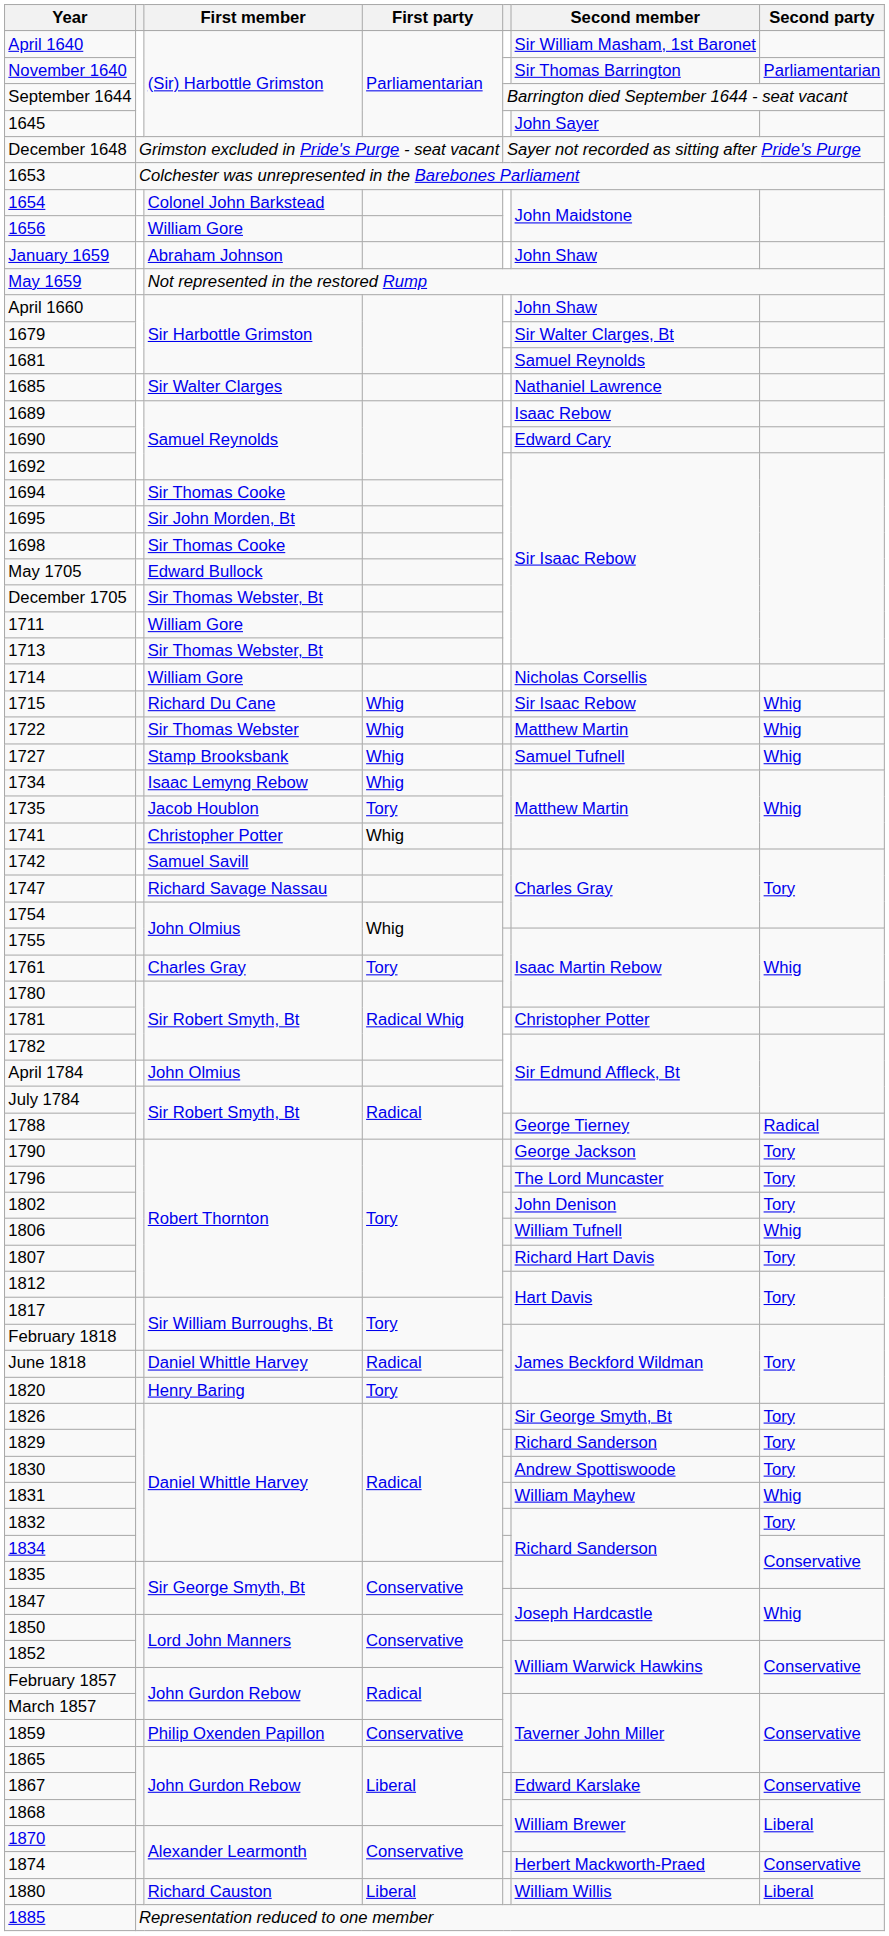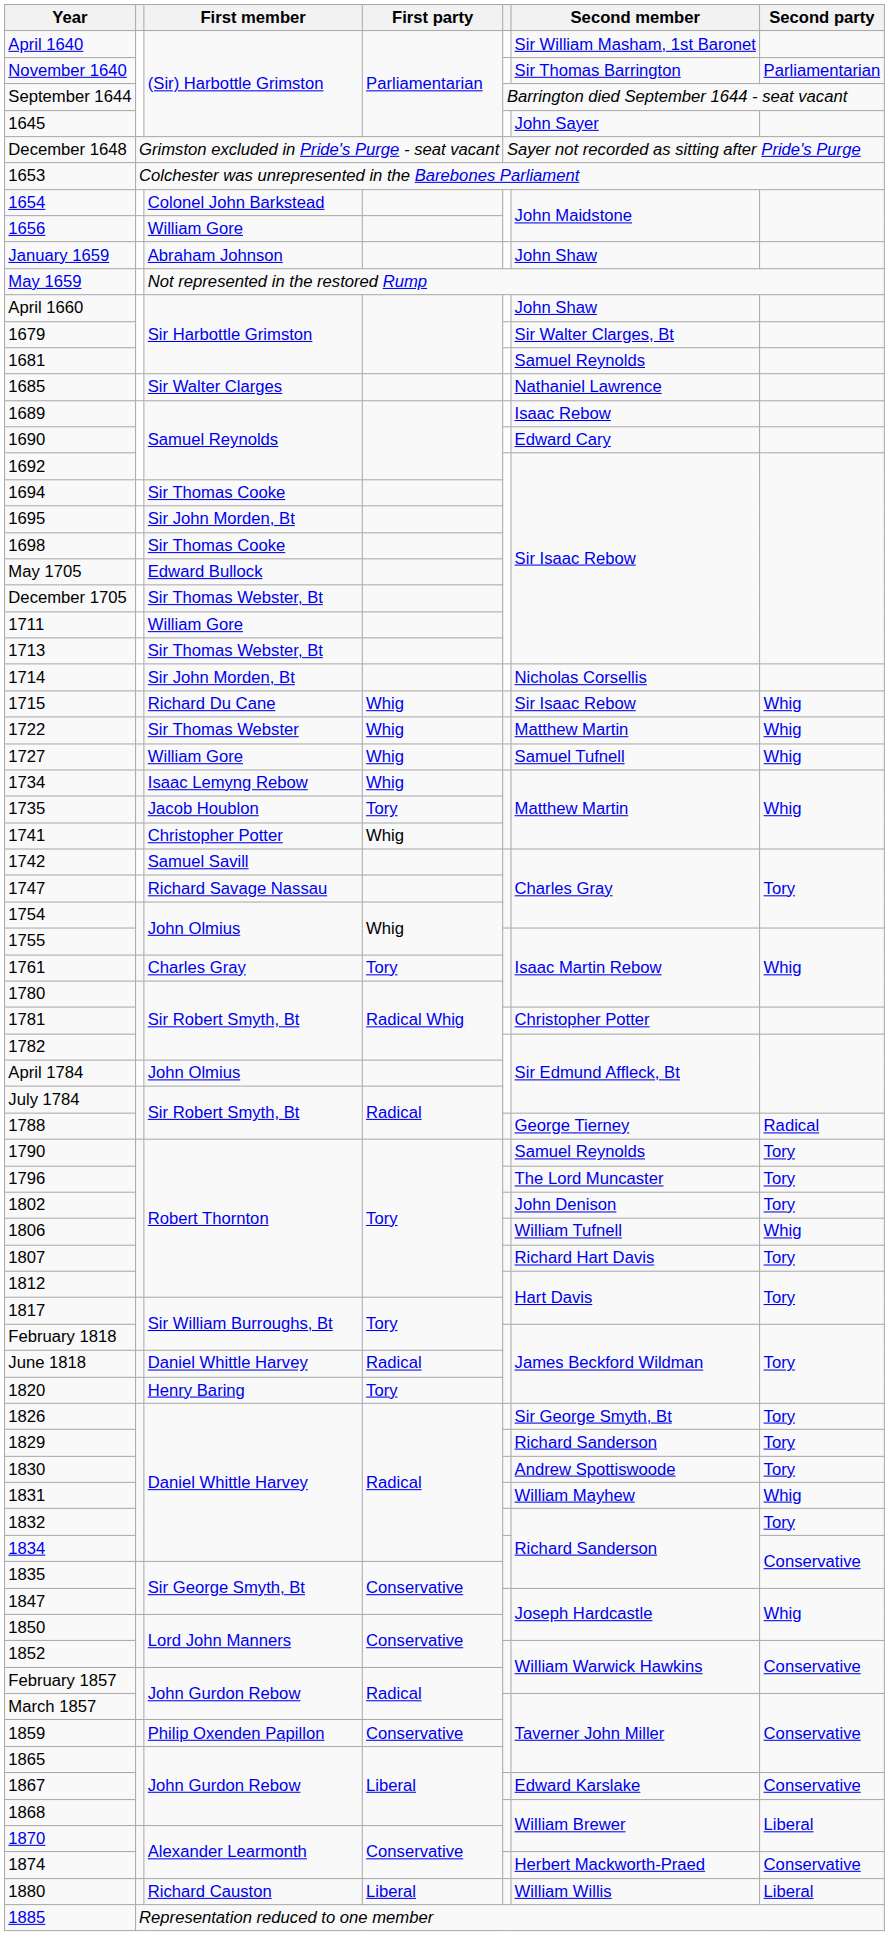(195, 677) William Gore -> (221, 677) Sir John Morden, Bt
(218, 756) Stamp Brooksbank -> (195, 756) William Gore
(575, 1152) George Jackson -> (580, 1152) Samuel Reynolds
